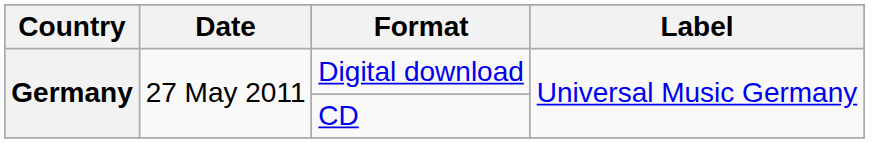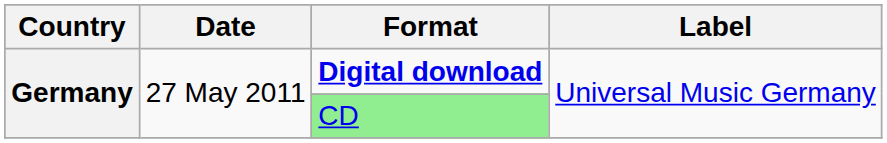(421, 71) normal -> (430, 71) bold
(339, 115) no background -> (339, 115) lightgreen background
